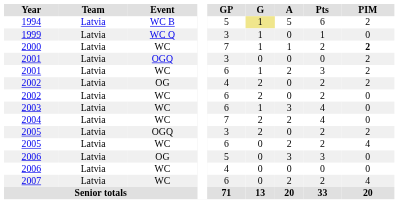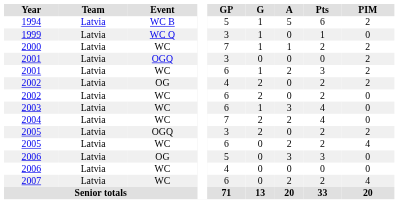(260, 22) khaki background -> (260, 22) no background
(368, 46) bold -> (368, 46) normal
